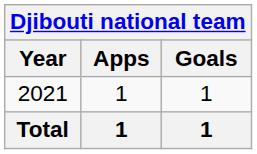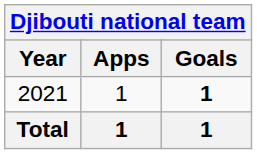(206, 93) normal -> (206, 93) bold
